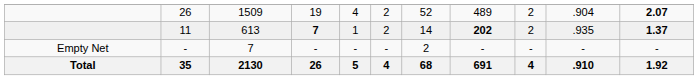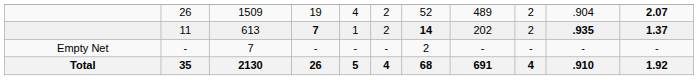(426, 30) normal -> (426, 30) bold
(483, 30) bold -> (483, 30) normal
(583, 30) normal -> (583, 30) bold
